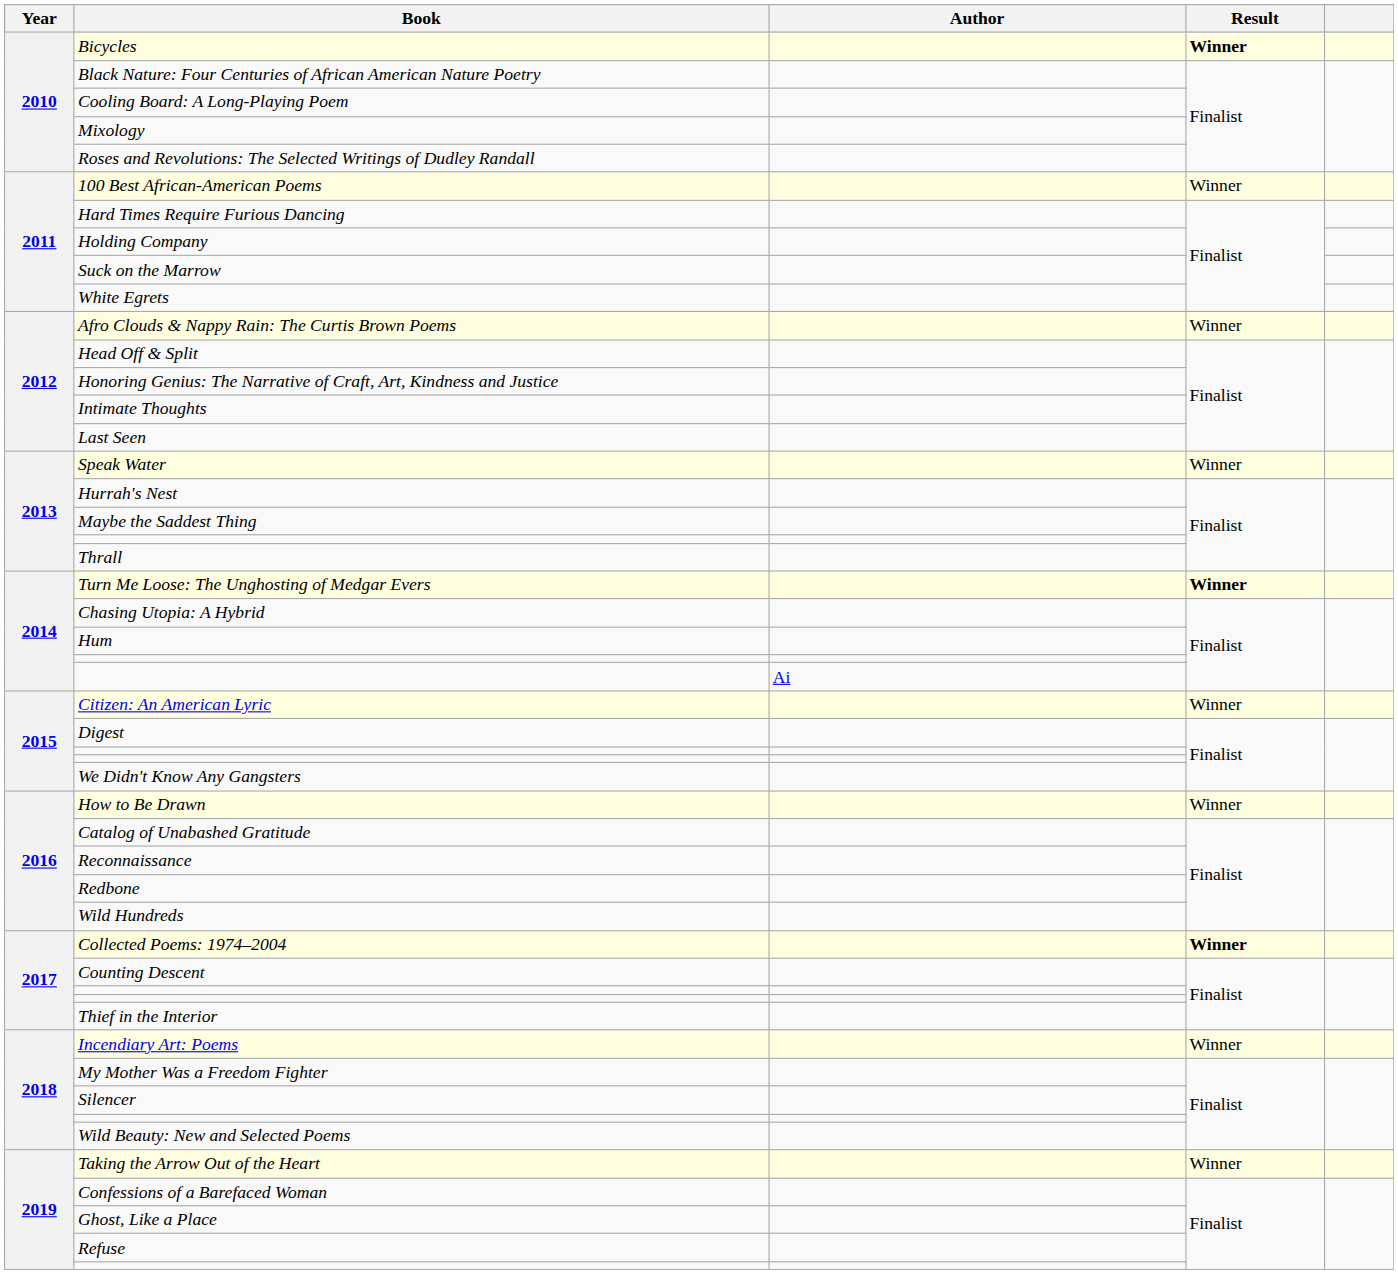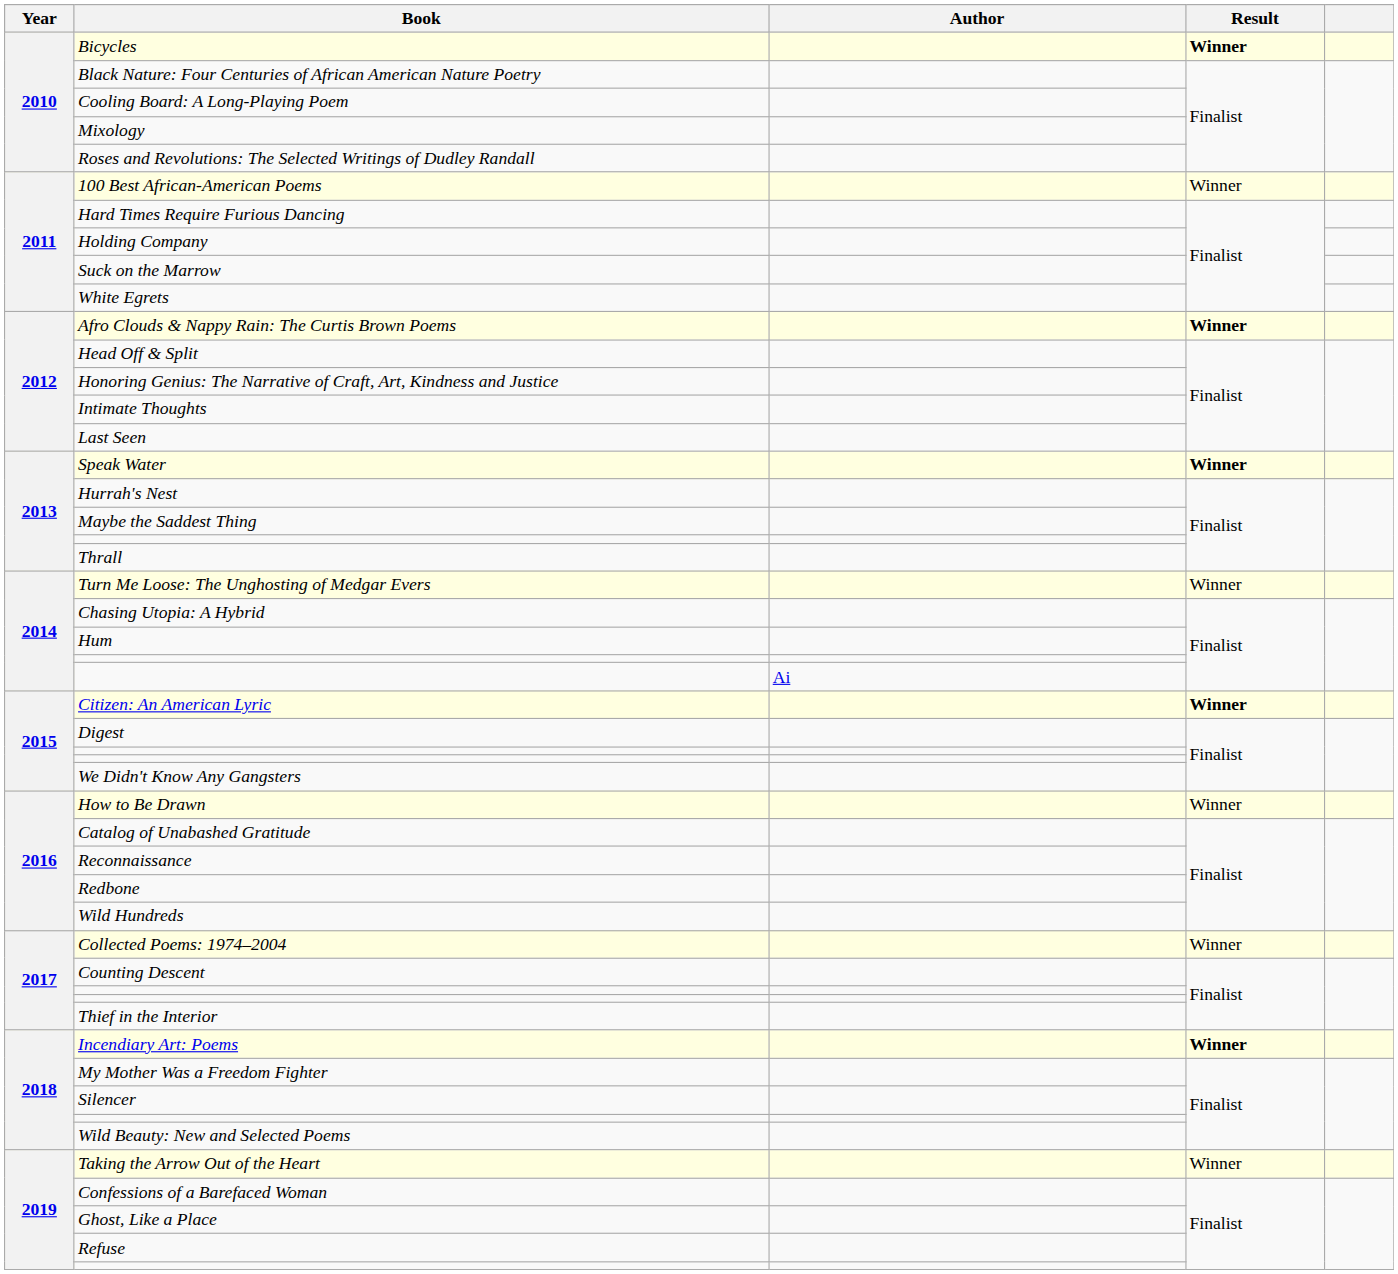(1216, 325) normal -> (1218, 325) bold
(1216, 465) normal -> (1218, 465) bold
(1218, 584) bold -> (1216, 584) normal
(1216, 704) normal -> (1218, 704) bold
(1218, 944) bold -> (1216, 944) normal
(1216, 1044) normal -> (1218, 1044) bold
